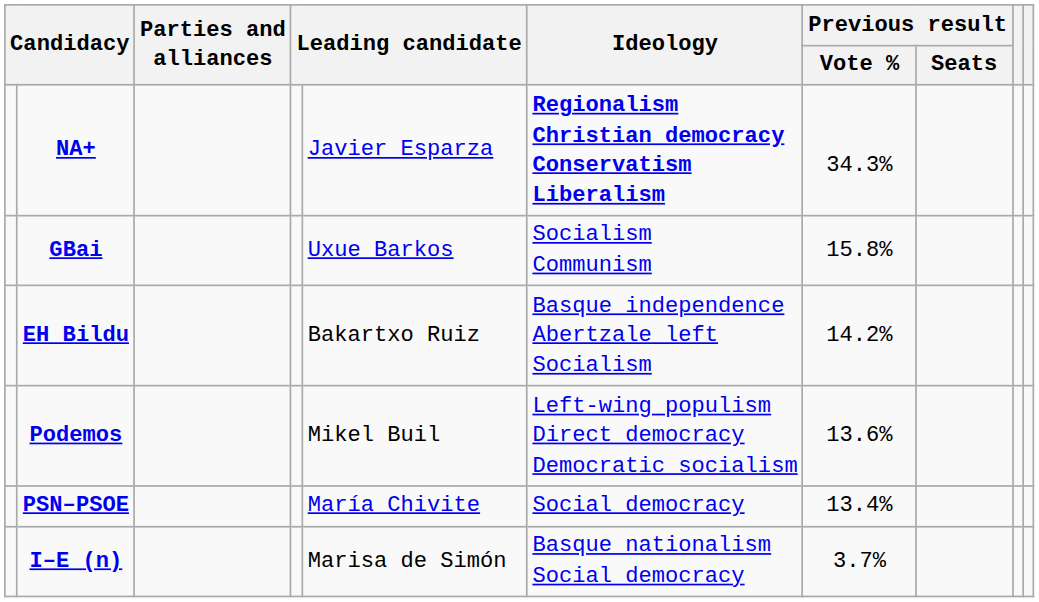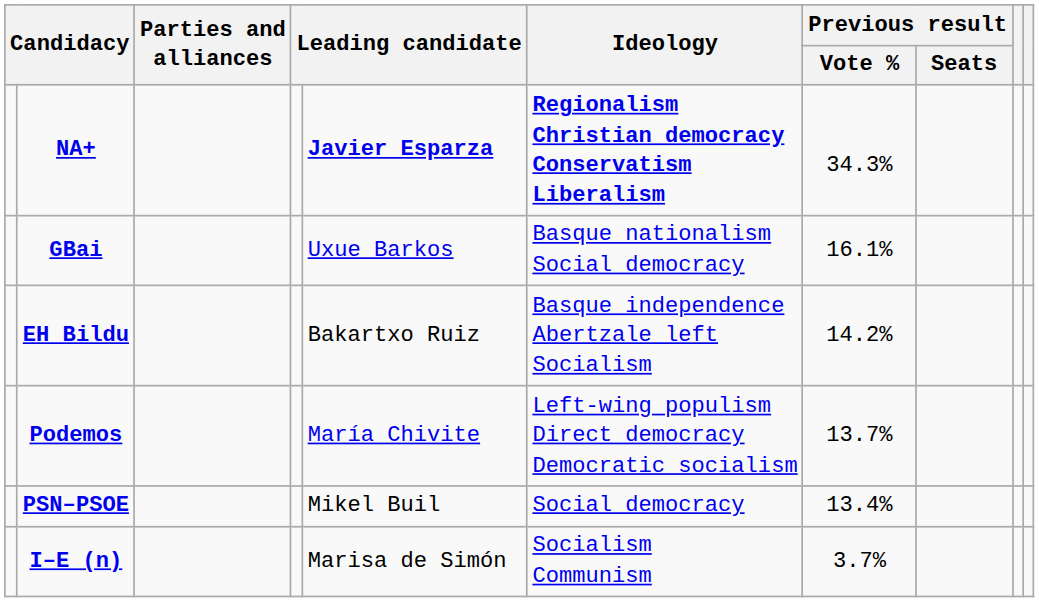(401, 150) normal -> (401, 150) bold
(592, 250) Socialism Communism -> (652, 250) Basque nationalism Social democracy
(859, 250) 15.8% -> (859, 250) 16.1%
(374, 435) Mikel Buil -> (394, 435) María Chivite
(859, 435) 13.6% -> (859, 435) 13.7%
(394, 505) María Chivite -> (374, 505) Mikel Buil
(652, 561) Basque nationalism Social democracy -> (592, 561) Socialism Communism
